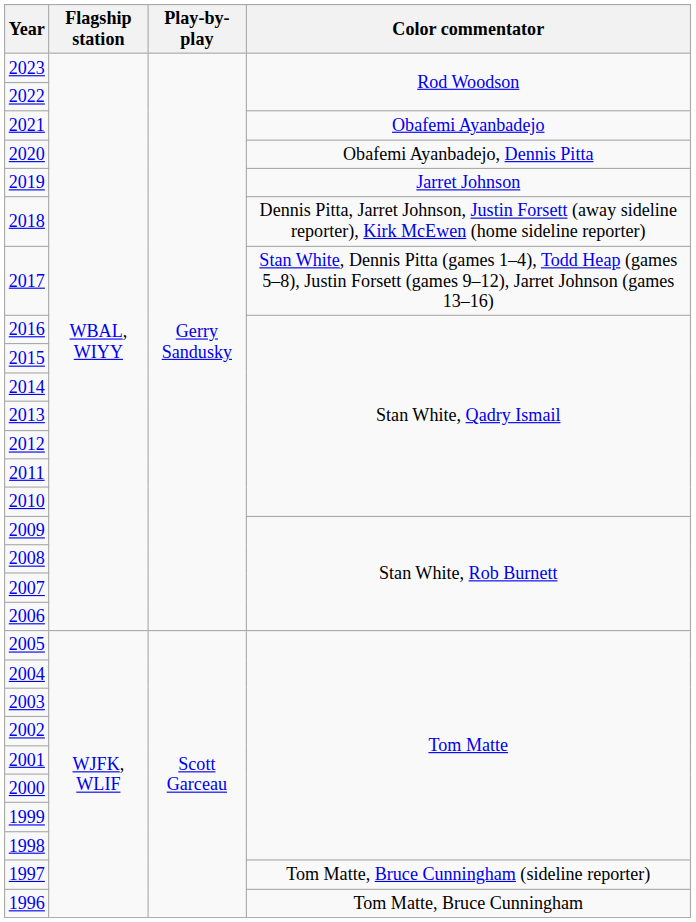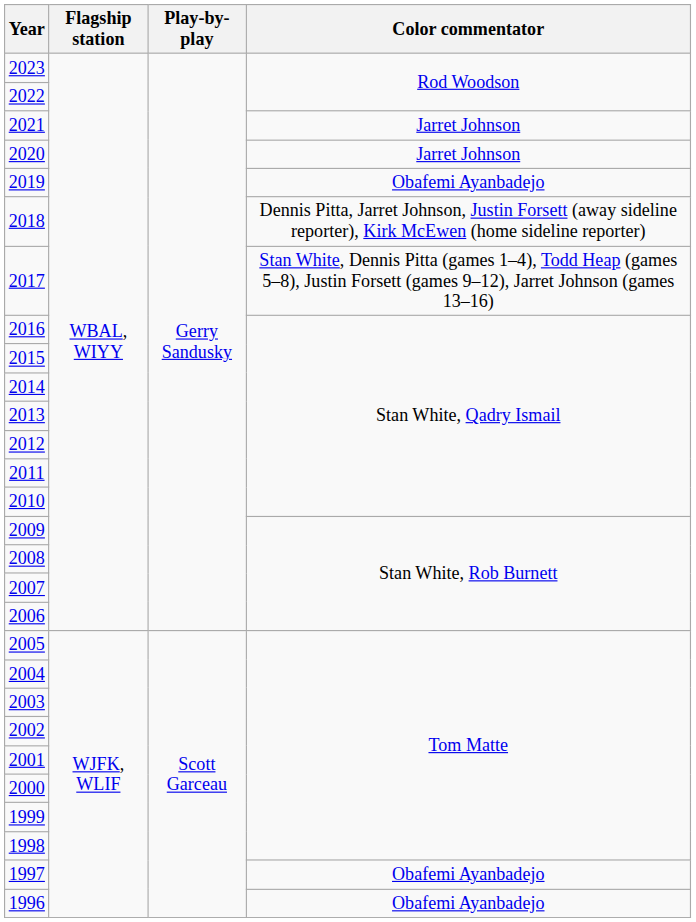(468, 125) Obafemi Ayanbadejo -> (468, 125) Jarret Johnson
(468, 153) Obafemi Ayanbadejo, Dennis Pitta -> (468, 153) Jarret Johnson
(468, 182) Jarret Johnson -> (468, 182) Obafemi Ayanbadejo
(468, 874) Tom Matte, Bruce Cunningham (sideline reporter) -> (468, 874) Obafemi Ayanbadejo
(468, 903) Tom Matte, Bruce Cunningham -> (468, 903) Obafemi Ayanbadejo
